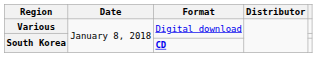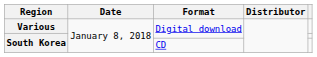(161, 45) bold -> (161, 45) normal
